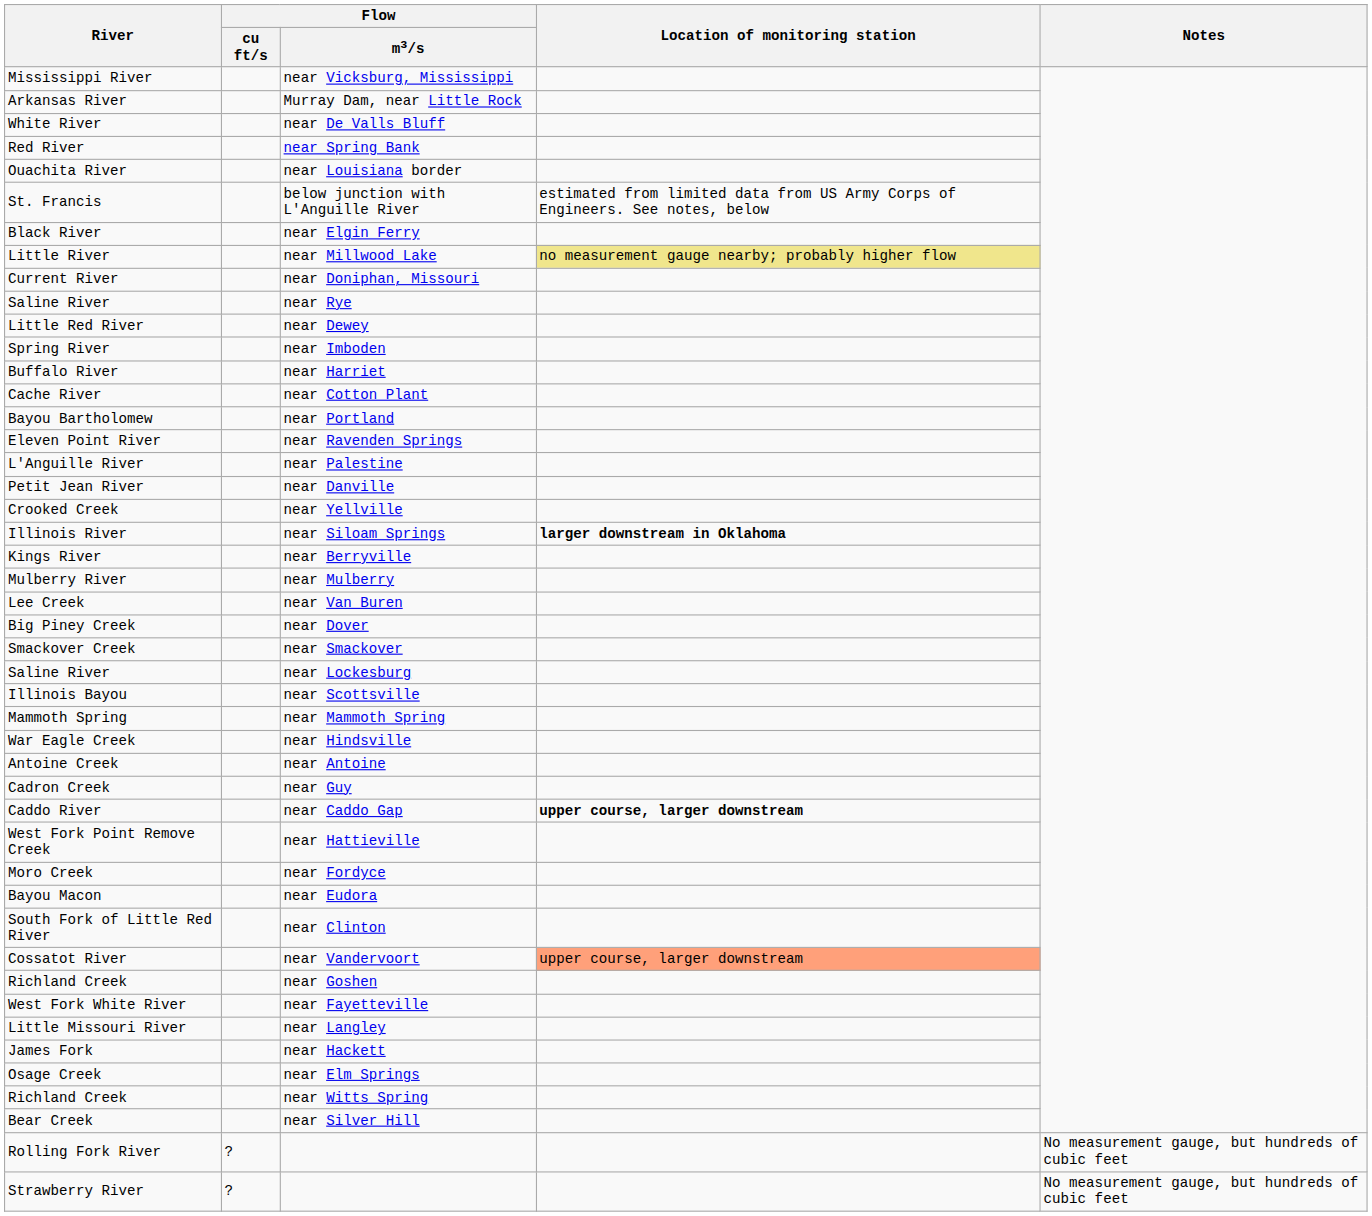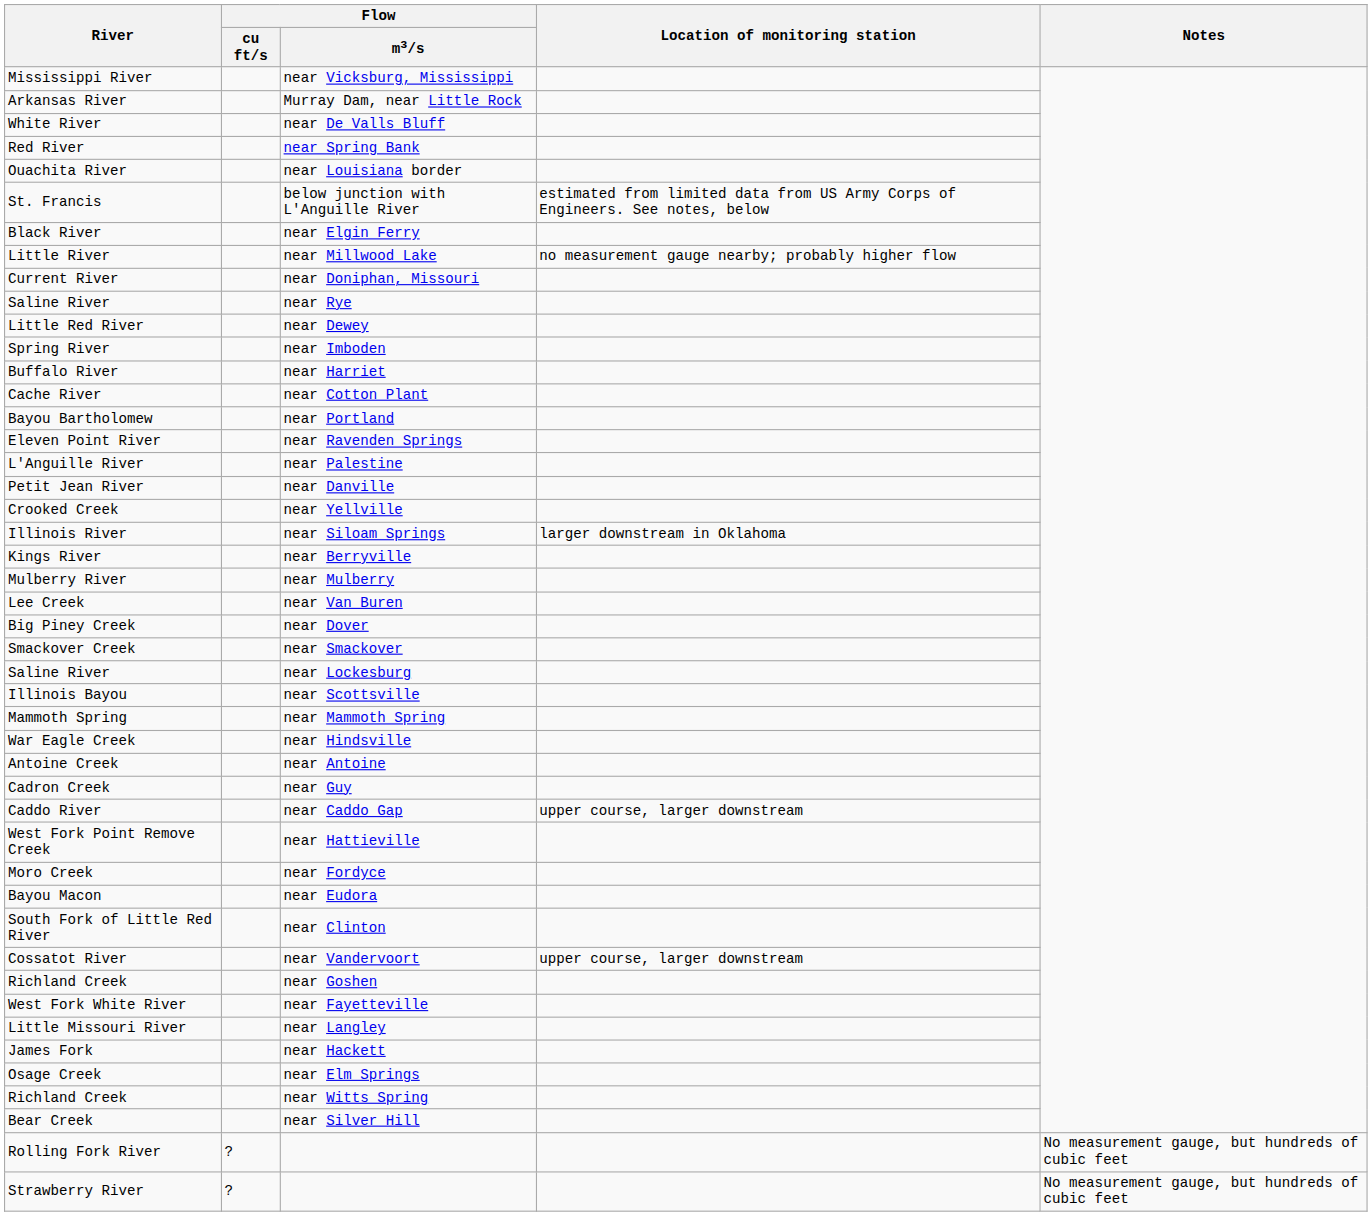(748, 257) khaki background -> (748, 257) no background
(663, 534) bold -> (663, 534) normal
(671, 811) bold -> (671, 811) normal
(671, 959) lightsalmon background -> (671, 959) no background
